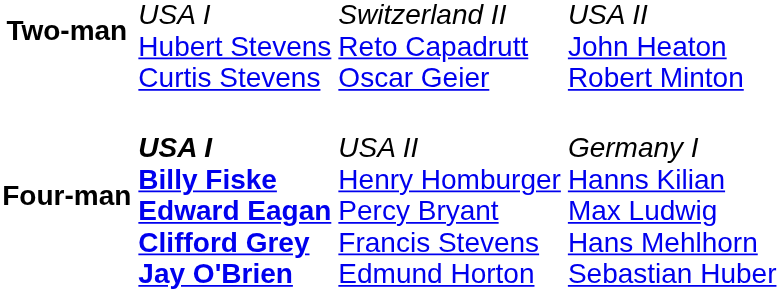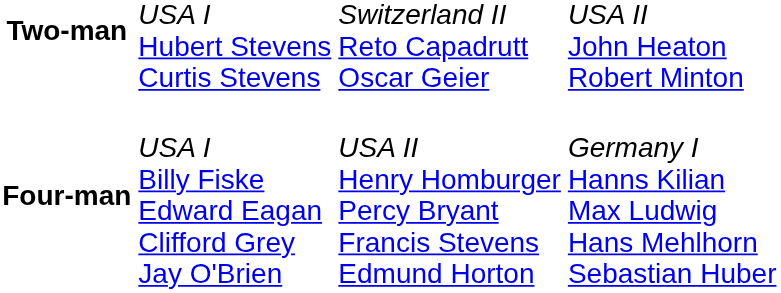(235, 211) bold -> (230, 211) normal
